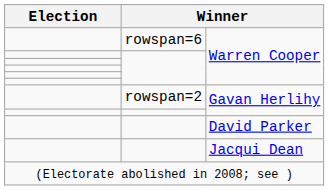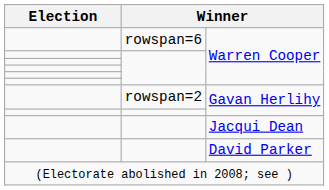rows swapped: (163, 127) <-> (163, 150)
